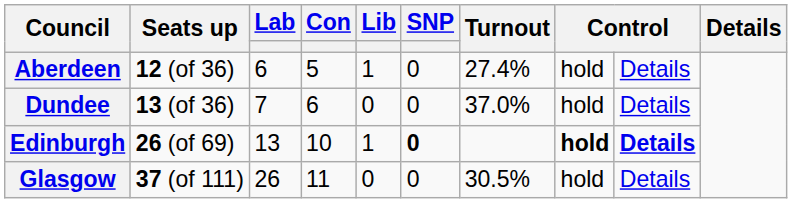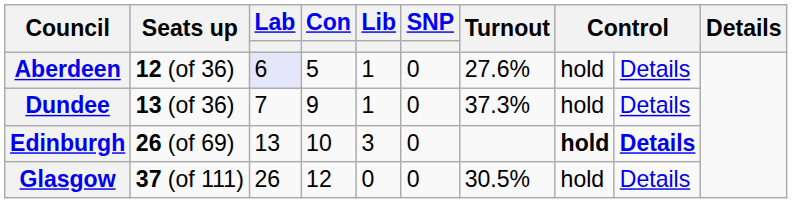(261, 69) no background -> (261, 69) lavender background
(497, 69) 27.4% -> (497, 69) 27.6%
(312, 106) 6 -> (312, 106) 9
(368, 106) 0 -> (368, 106) 1
(497, 106) 37.0% -> (497, 106) 37.3%
(368, 143) 1 -> (368, 143) 3
(413, 143) bold -> (413, 143) normal
(318, 179) 11 -> (319, 179) 12
